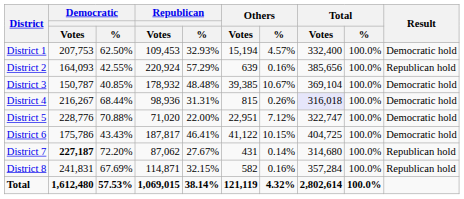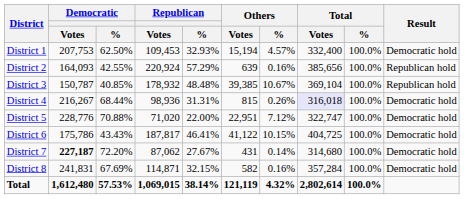(421, 84) Democratic hold -> (421, 84) Republican hold
(421, 151) Republican hold -> (421, 151) Democratic hold
(421, 168) Republican hold -> (421, 168) Democratic hold
